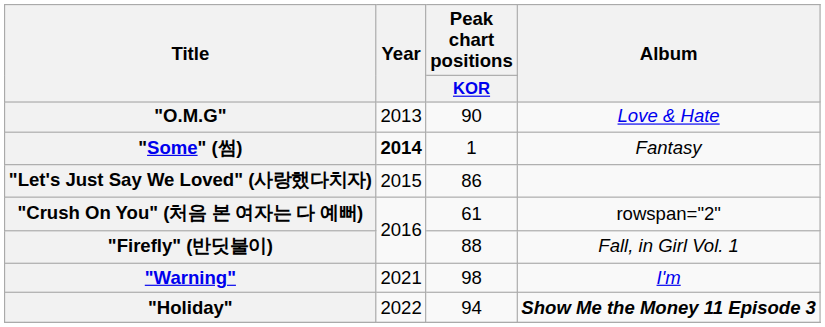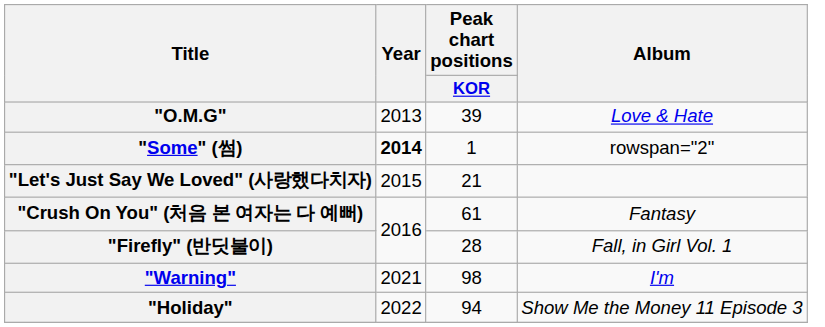(472, 116) 90 -> (472, 116) 39
(669, 147) Fantasy -> (662, 147) rowspan="2"
(472, 180) 86 -> (472, 180) 21
(669, 213) rowspan="2" -> (662, 213) Fantasy
(472, 246) 88 -> (472, 246) 28
(669, 307) bold -> (662, 307) normal
